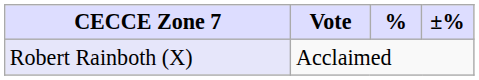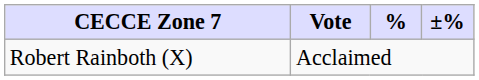(101, 57) lavender background -> (101, 57) no background
